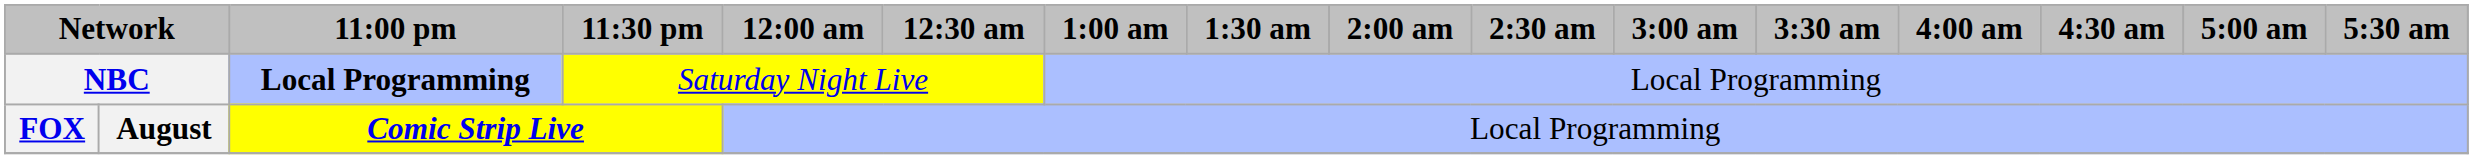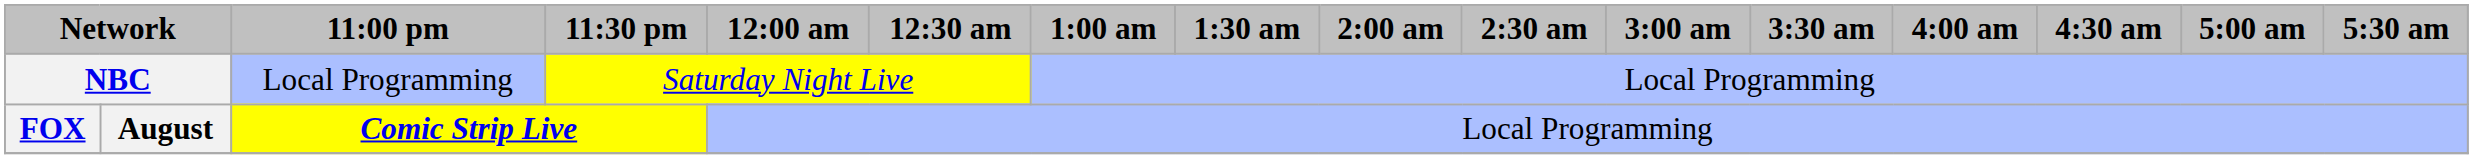(395, 78) bold -> (388, 78) normal
